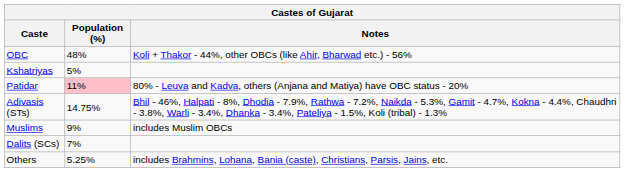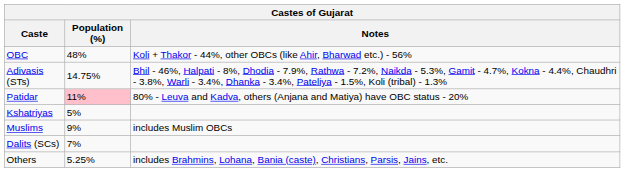rows swapped: (25, 107) <-> (30, 70)
